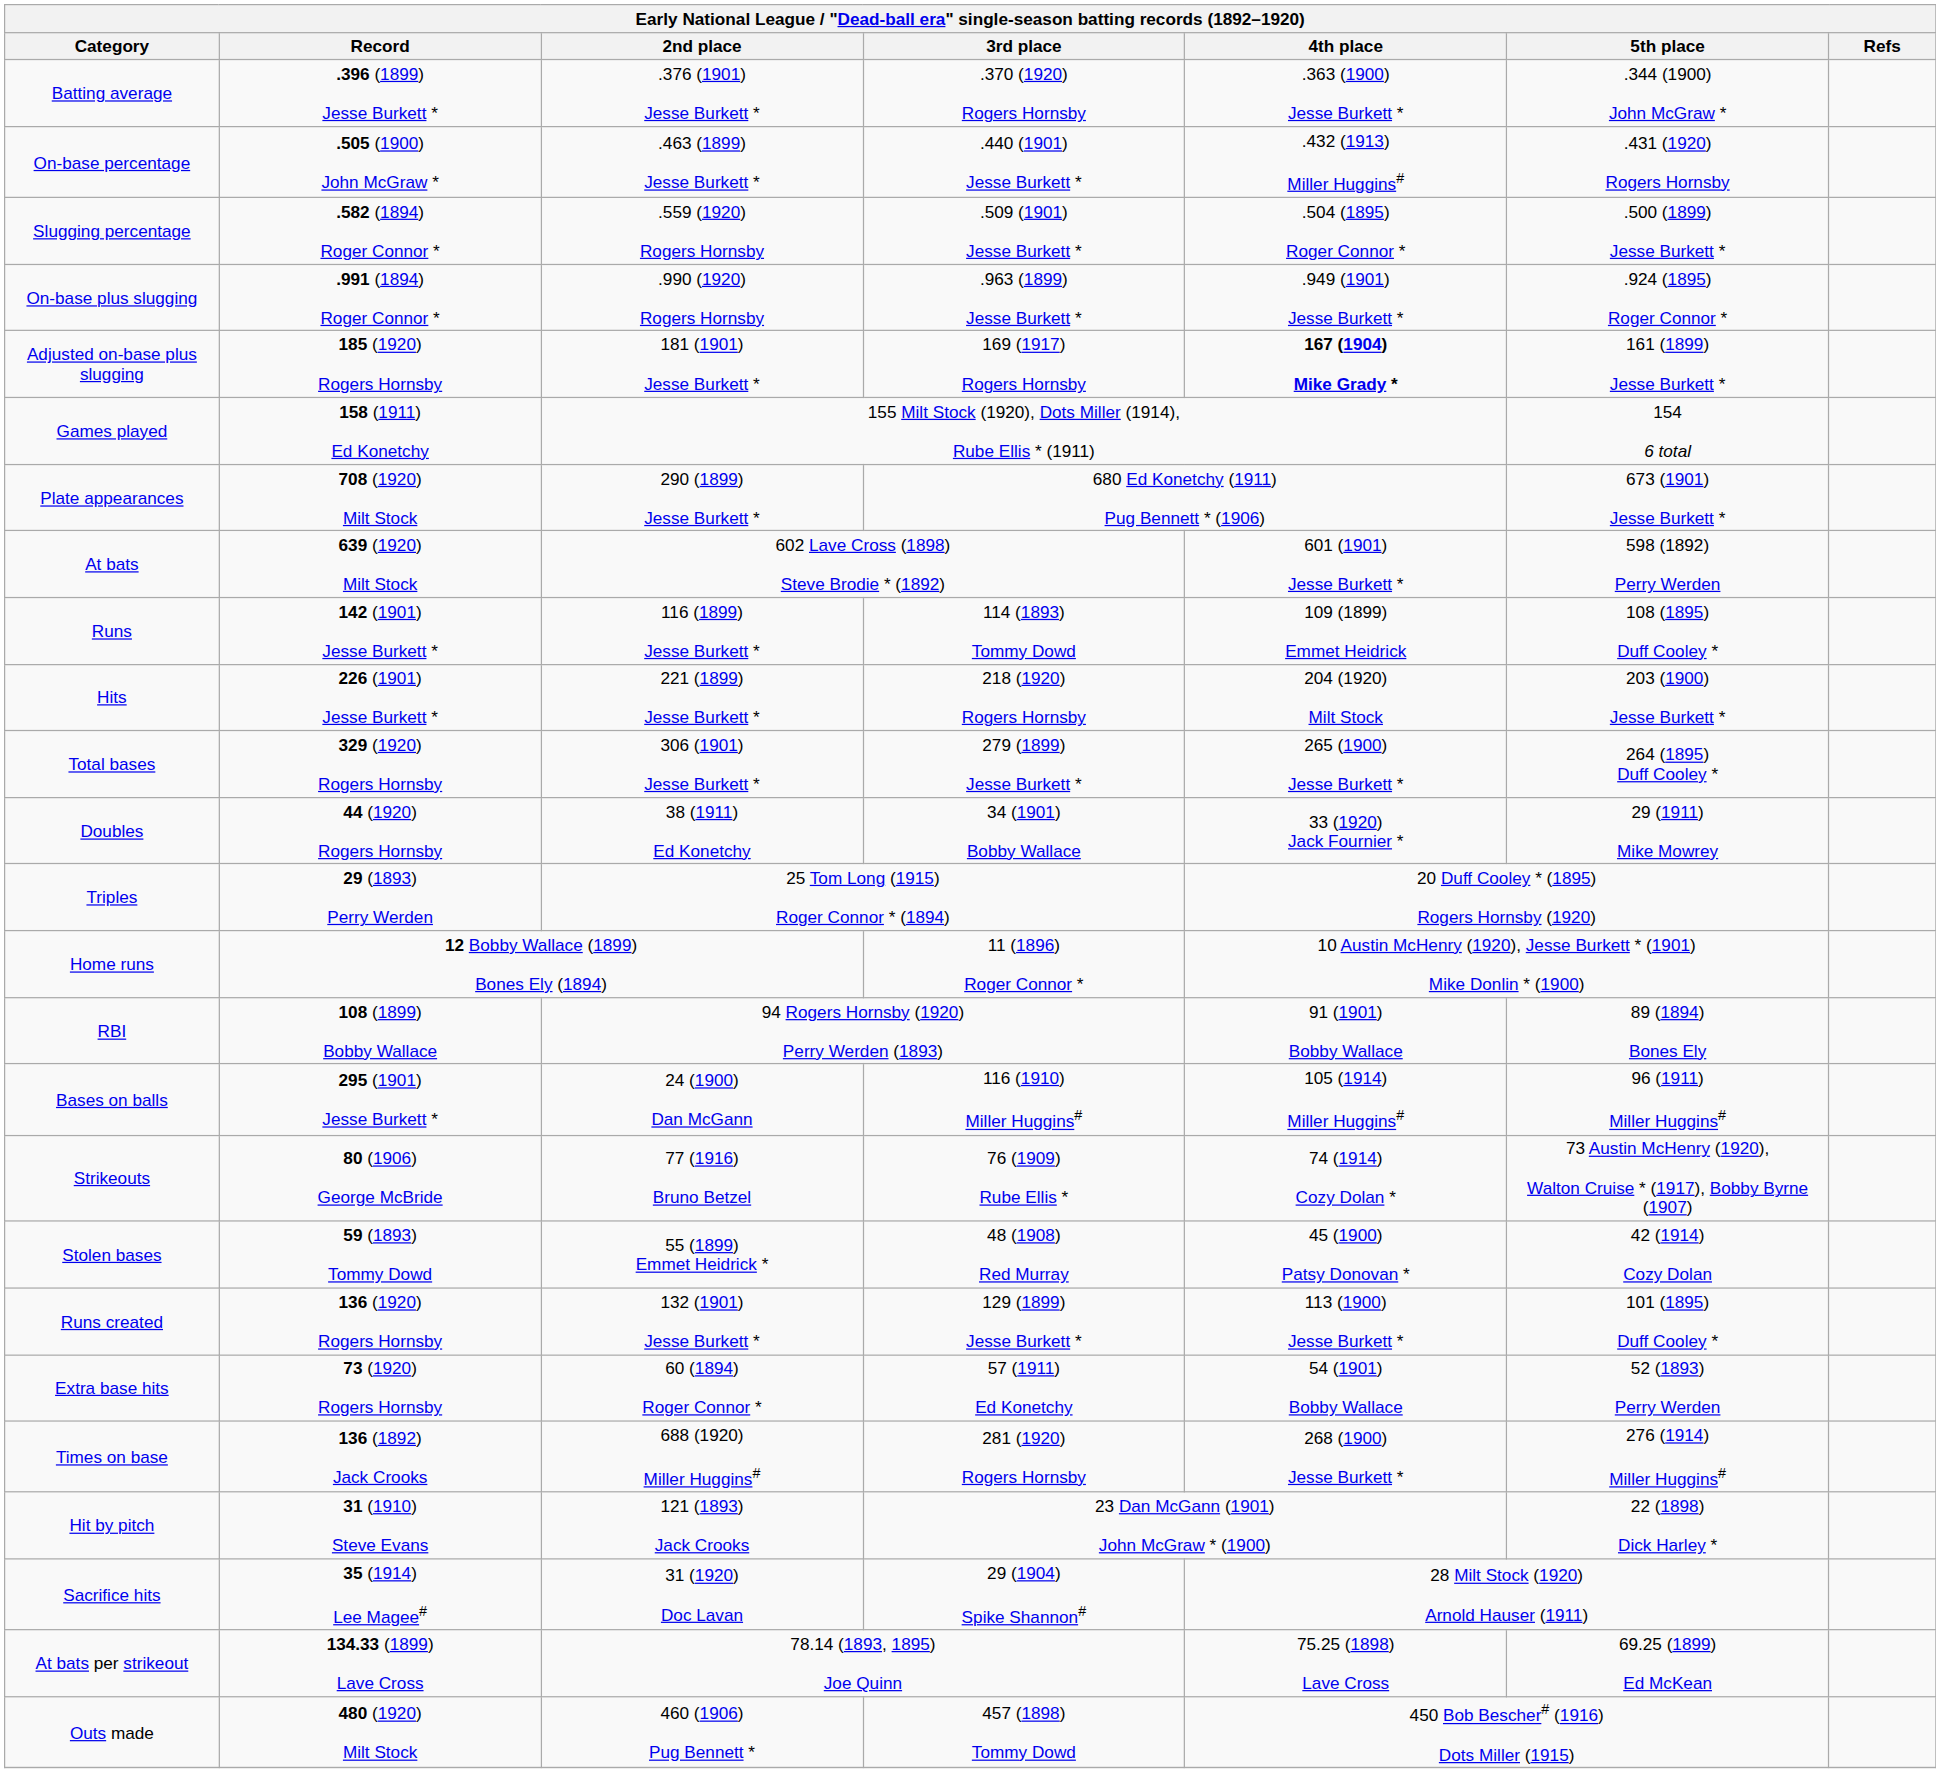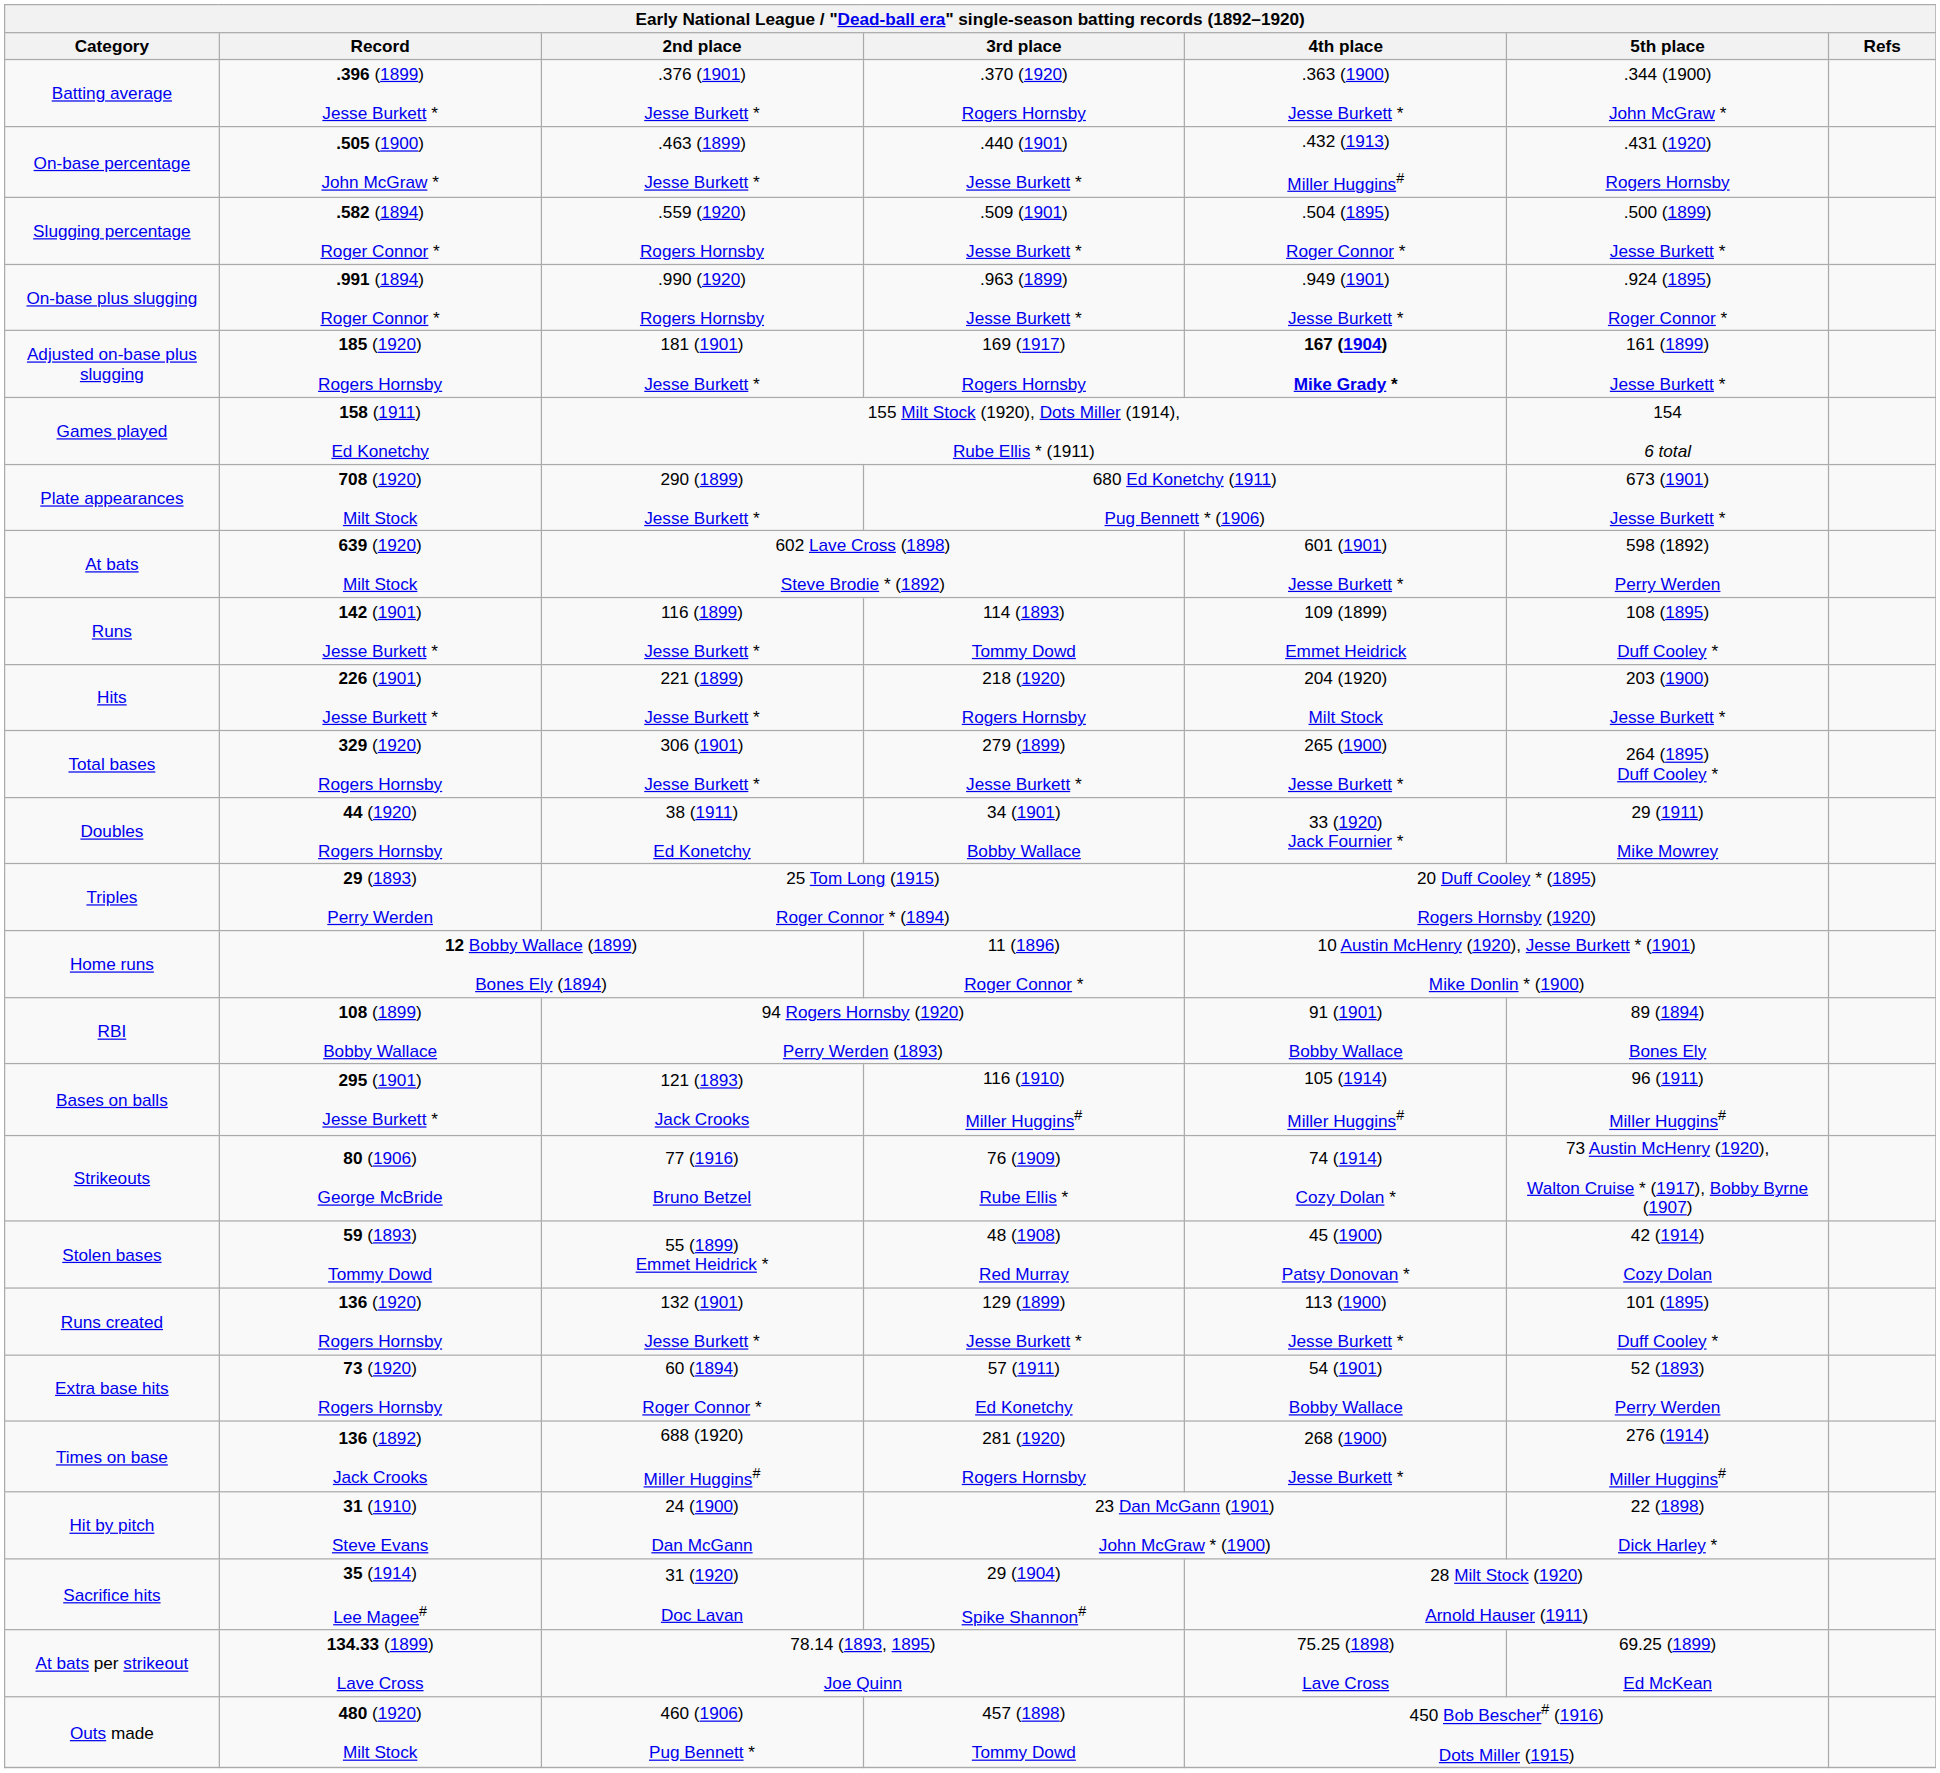(702, 1100) 24 (1900) Dan McGann -> (702, 1100) 121 (1893) Jack Crooks
(702, 1526) 121 (1893) Jack Crooks -> (702, 1526) 24 (1900) Dan McGann
